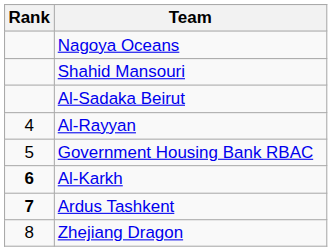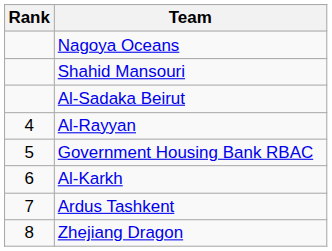(29, 179) bold -> (29, 179) normal
(29, 206) bold -> (29, 206) normal
